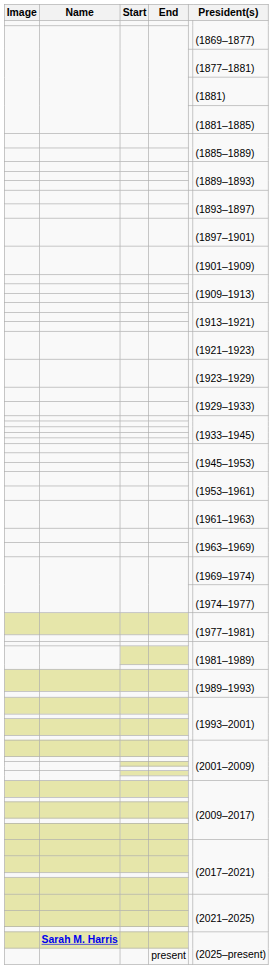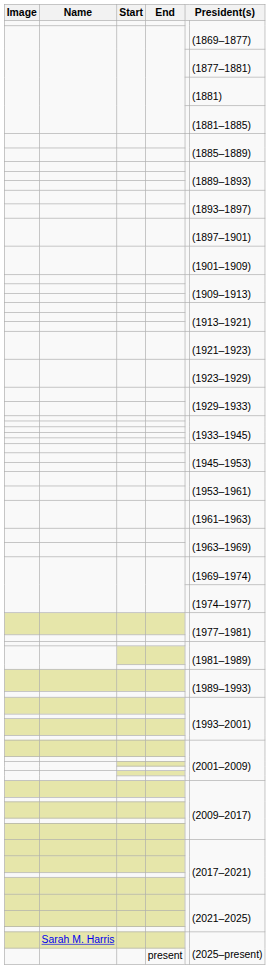(80, 940) bold -> (78, 940) normal
